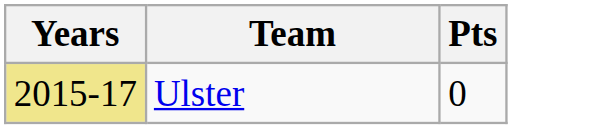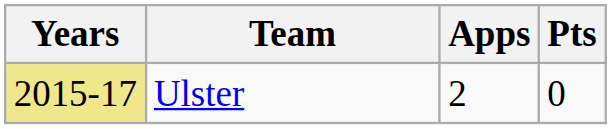+ column: (489, 33)
